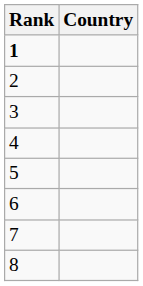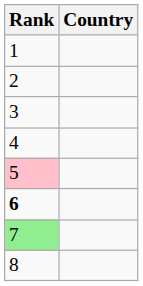(14, 50) bold -> (14, 50) normal
(14, 173) no background -> (14, 173) pink background
(14, 204) normal -> (14, 204) bold
(14, 234) no background -> (14, 234) lightgreen background
